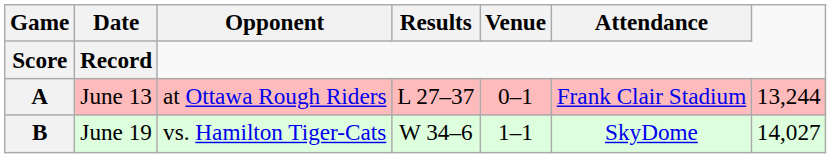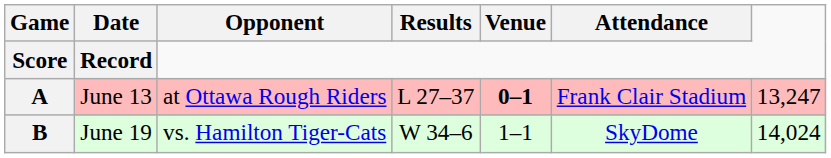(516, 96) normal -> (516, 96) bold
(789, 96) 13,244 -> (789, 96) 13,247
(789, 133) 14,027 -> (789, 133) 14,024
